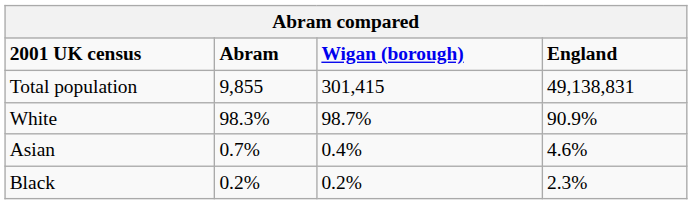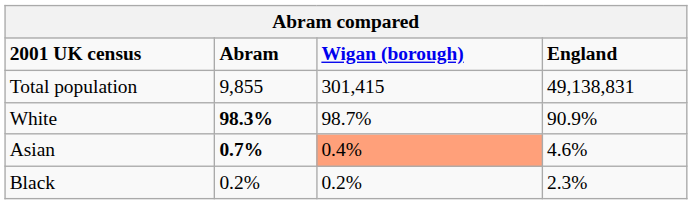(244, 118) normal -> (246, 118) bold
(240, 150) normal -> (241, 150) bold
(342, 150) no background -> (342, 150) lightsalmon background
